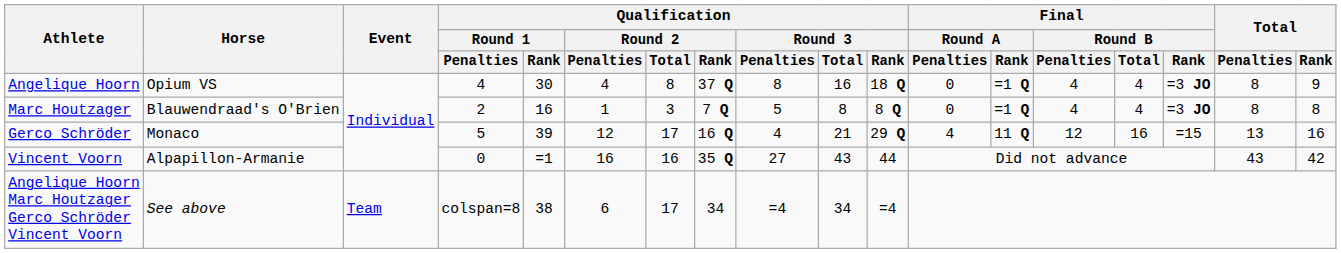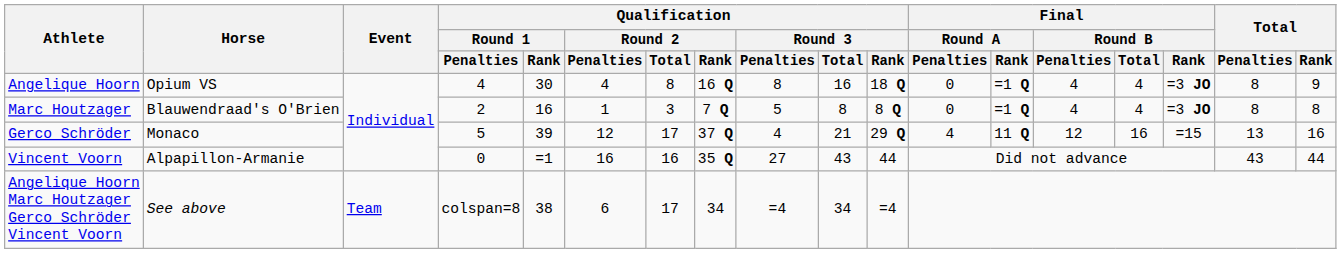(715, 85) 37 Q -> (715, 85) 16 Q
(715, 134) 16 Q -> (715, 134) 37 Q
(1316, 158) 42 -> (1316, 158) 44
